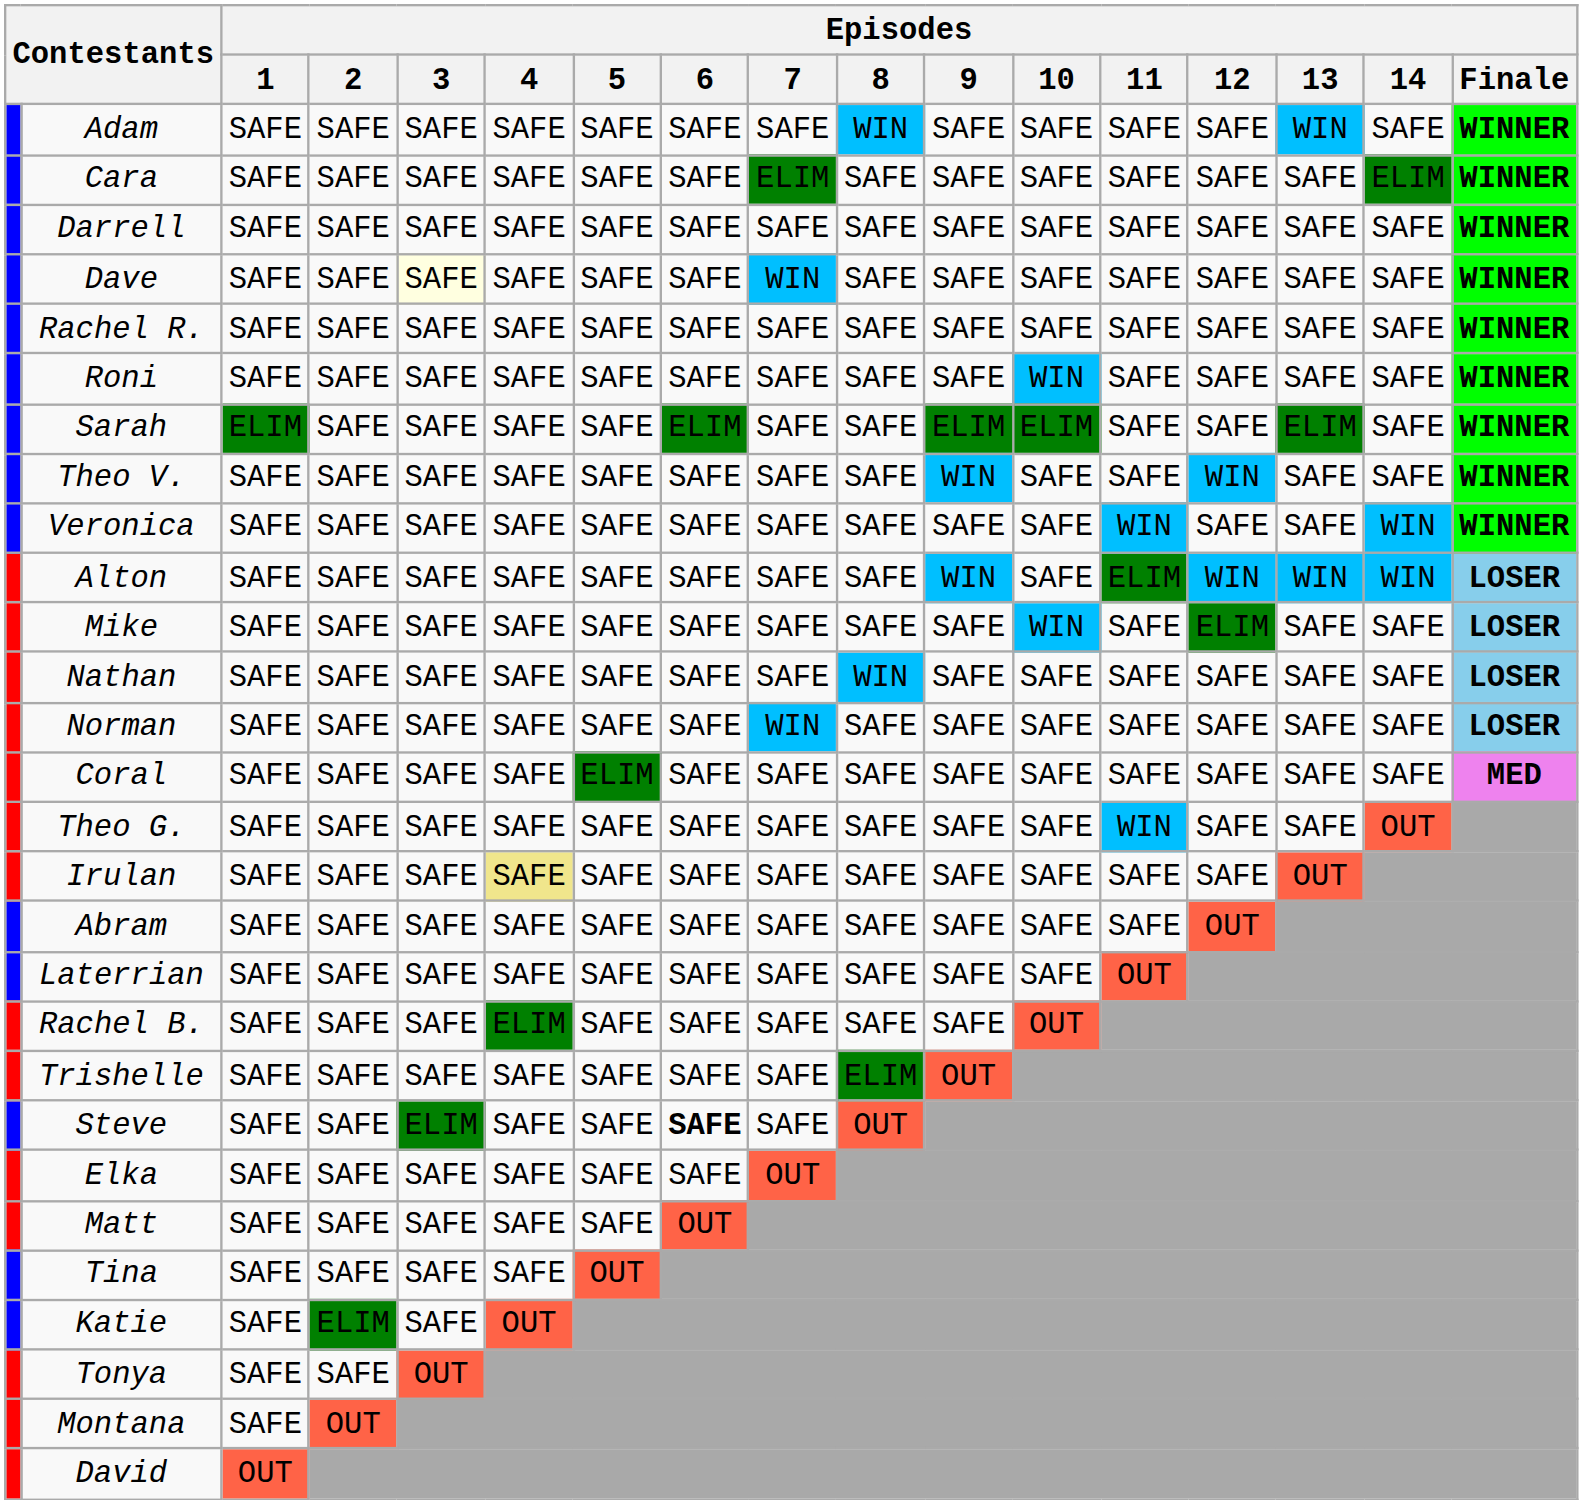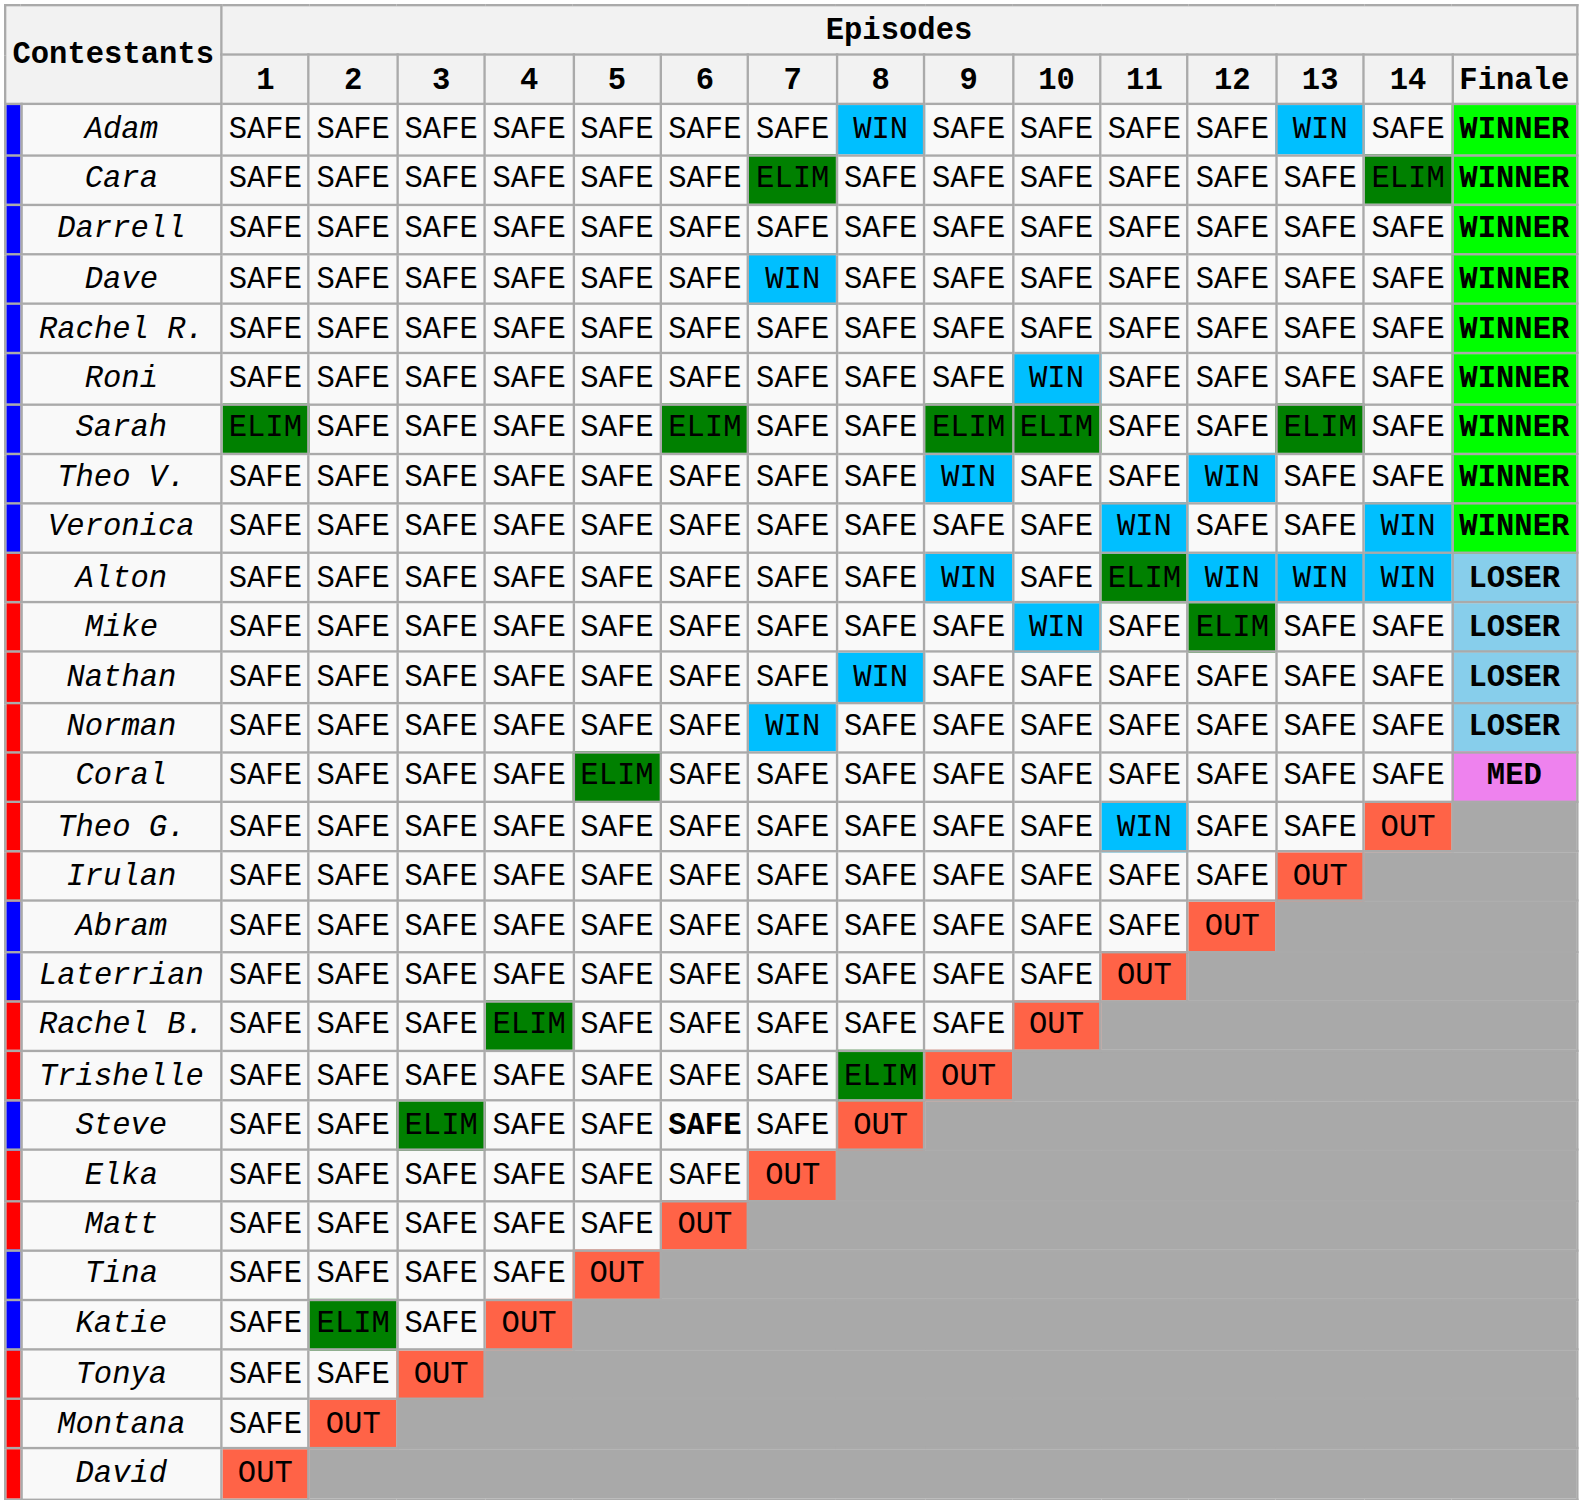(441, 279) lightyellow background -> (441, 279) no background
(529, 877) khaki background -> (529, 877) no background
